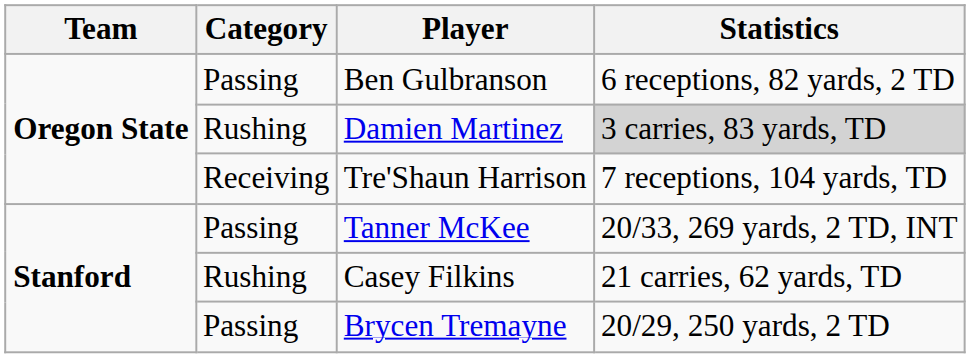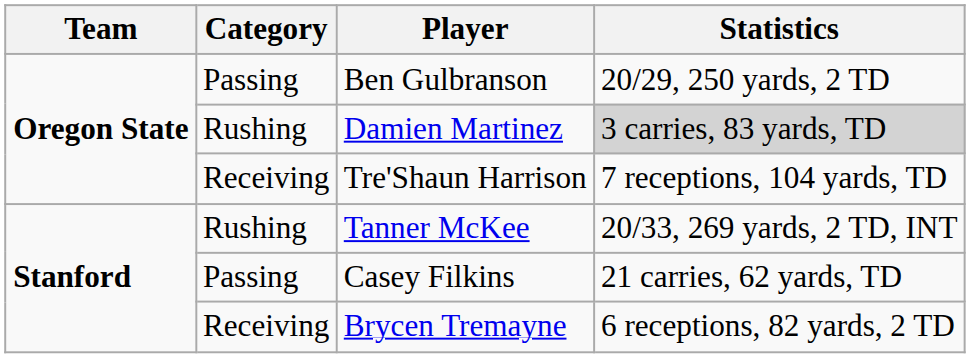(778, 78) 6 receptions, 82 yards, 2 TD -> (745, 78) 20/29, 250 yards, 2 TD
(251, 227) Passing -> (255, 227) Rushing
(255, 276) Rushing -> (251, 276) Passing
(251, 326) Passing -> (266, 326) Receiving
(745, 326) 20/29, 250 yards, 2 TD -> (778, 326) 6 receptions, 82 yards, 2 TD
